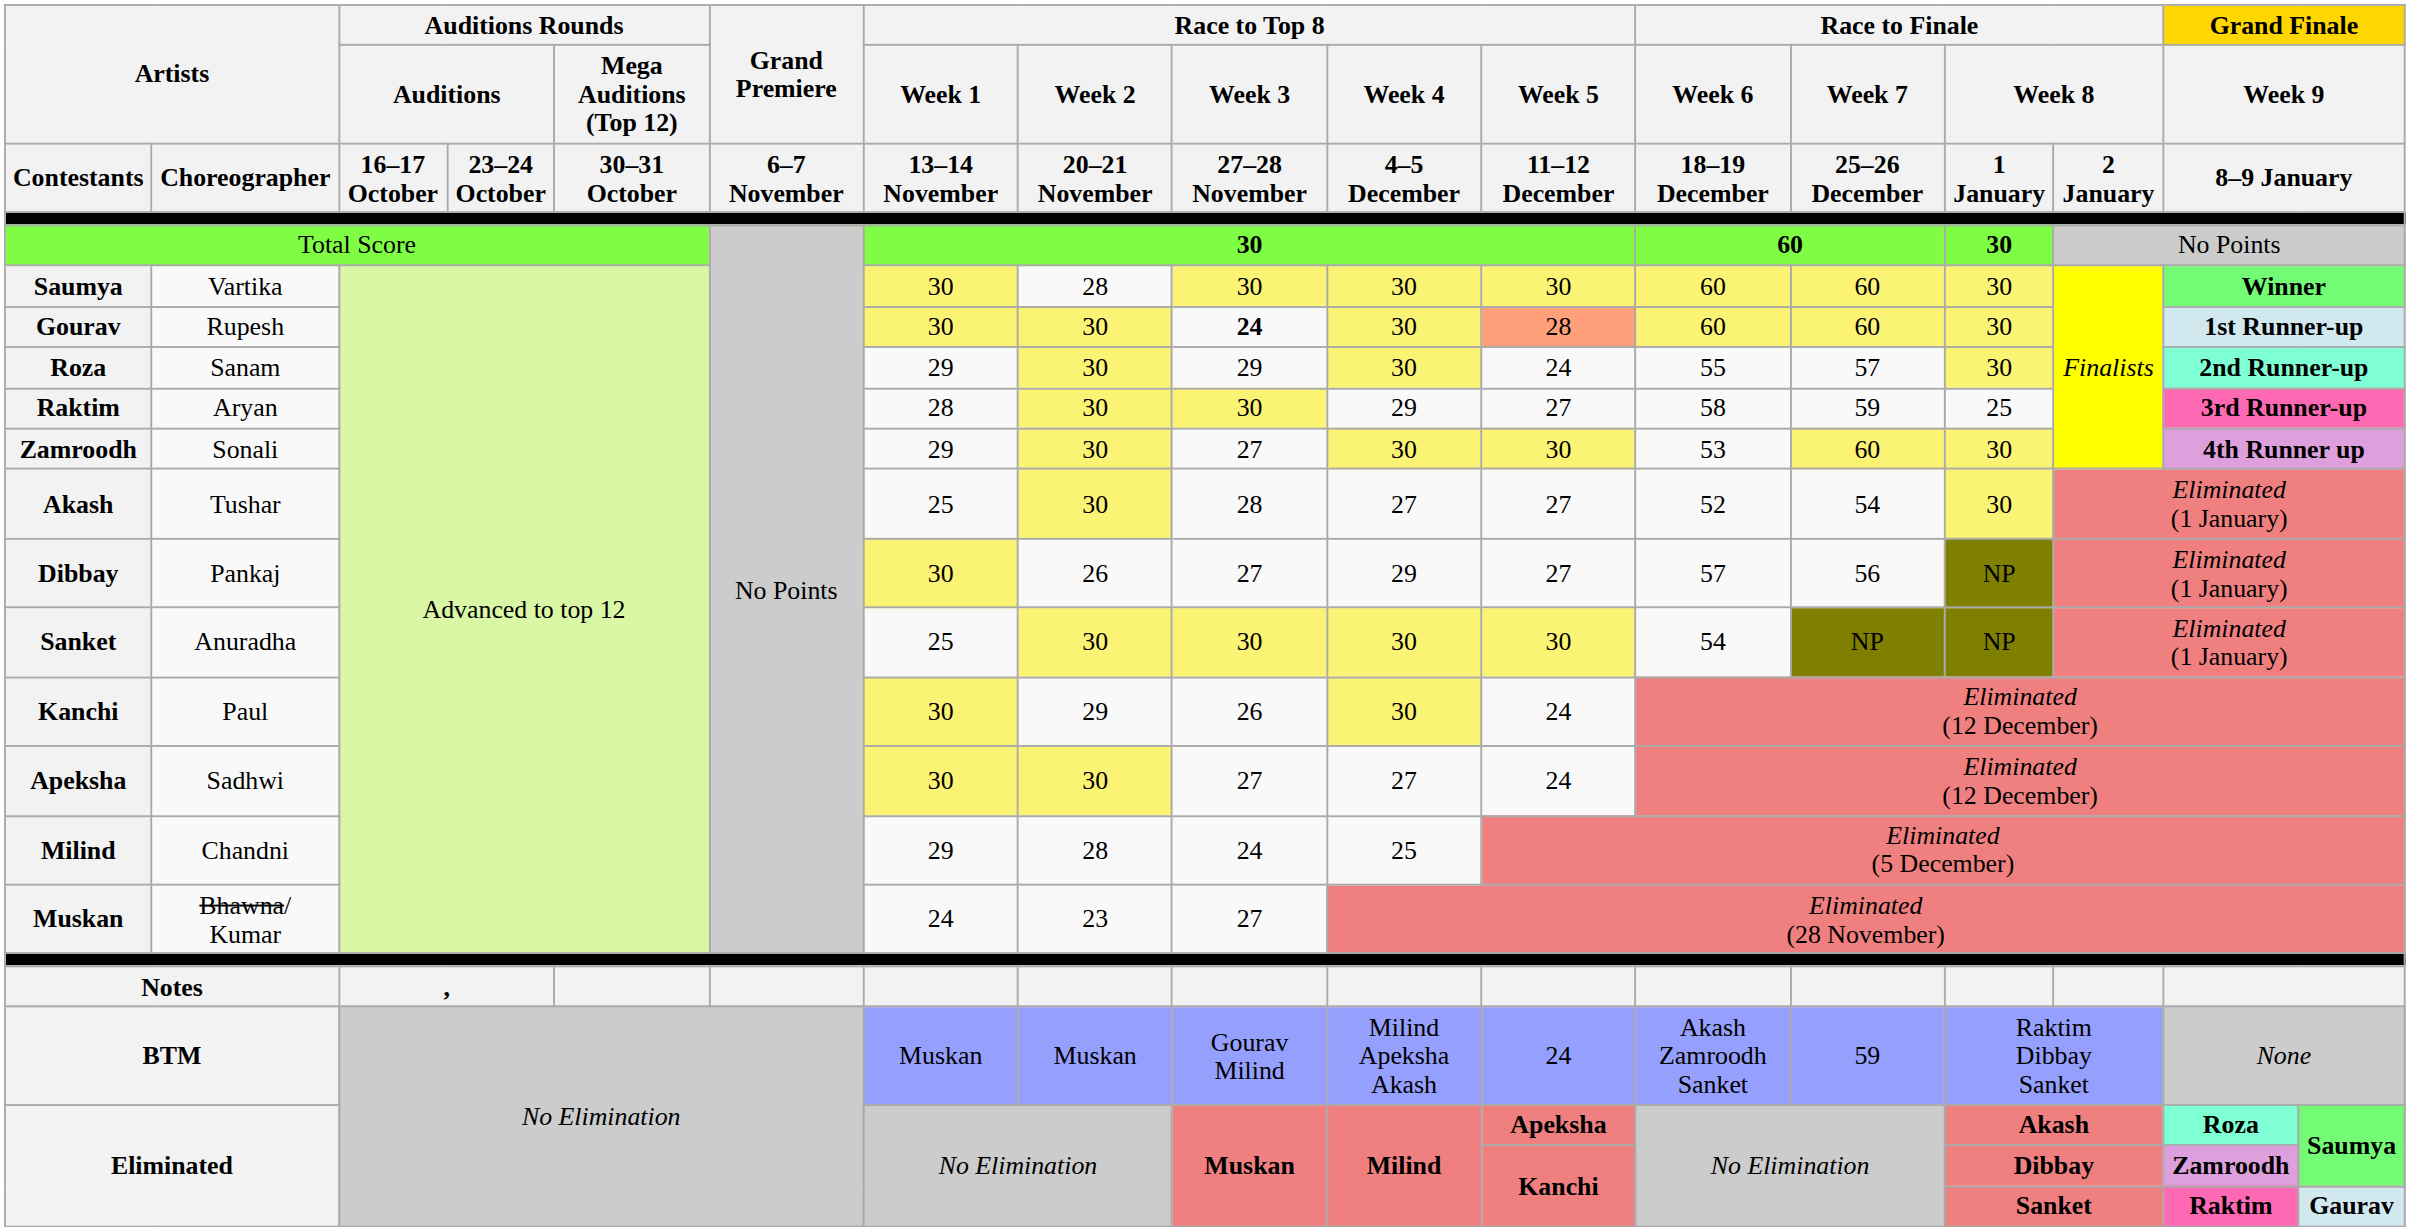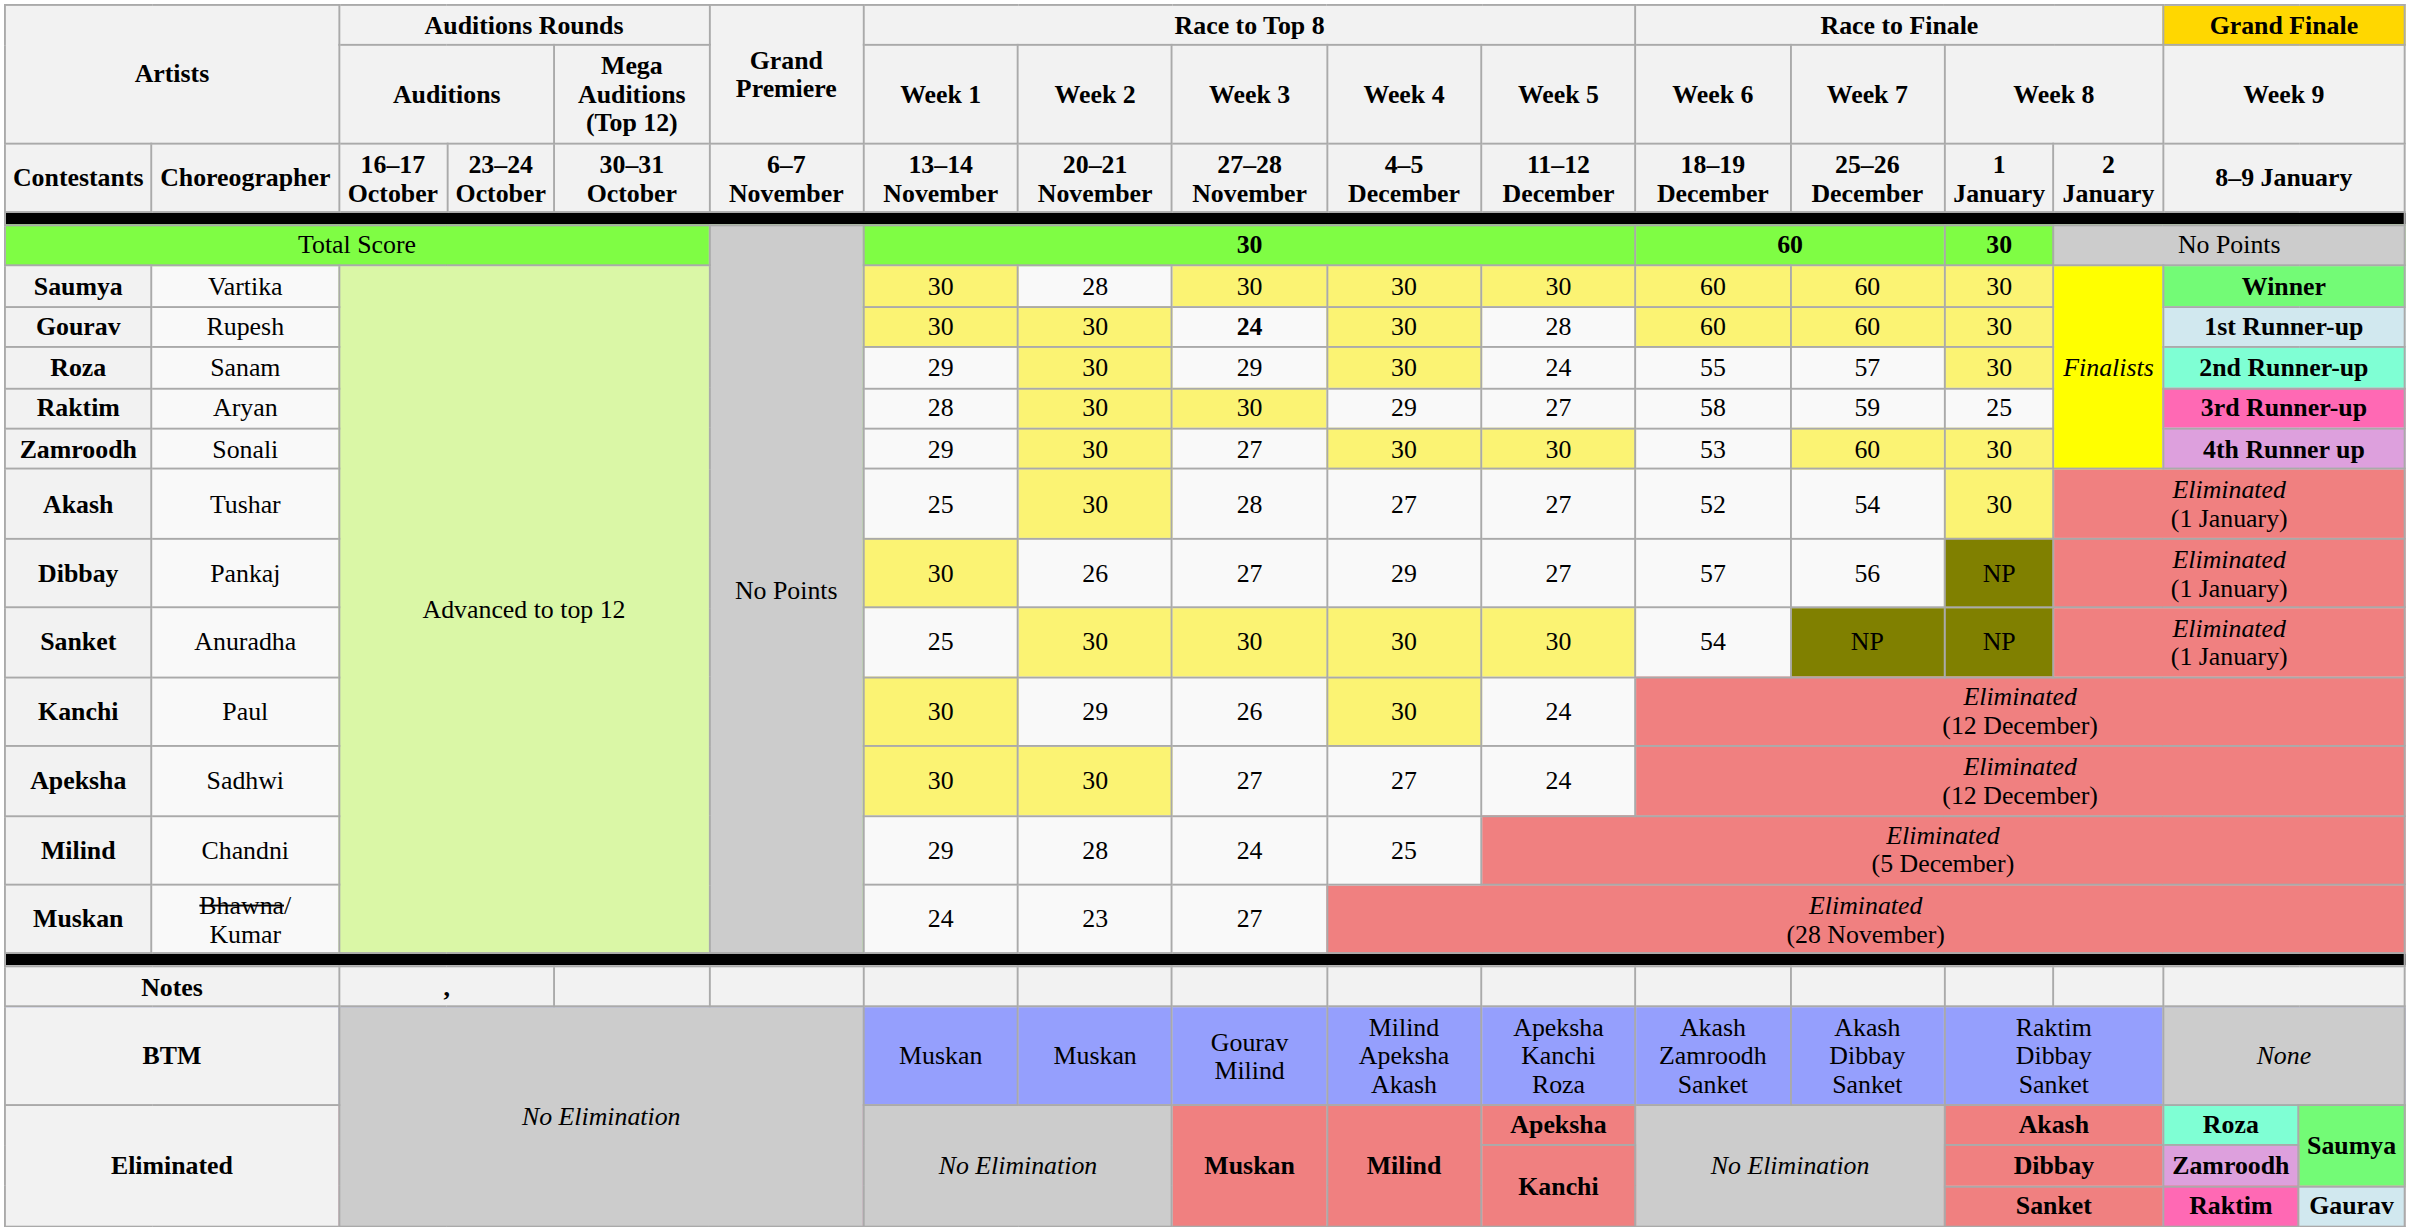(1558, 326) lightsalmon background -> (1558, 326) no background
(1558, 1055) 24 -> (1558, 1055) Apeksha Kanchi Roza
(1867, 1055) 59 -> (1867, 1055) Akash Dibbay Sanket
